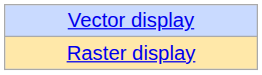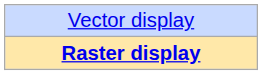(131, 52) normal -> (131, 52) bold
